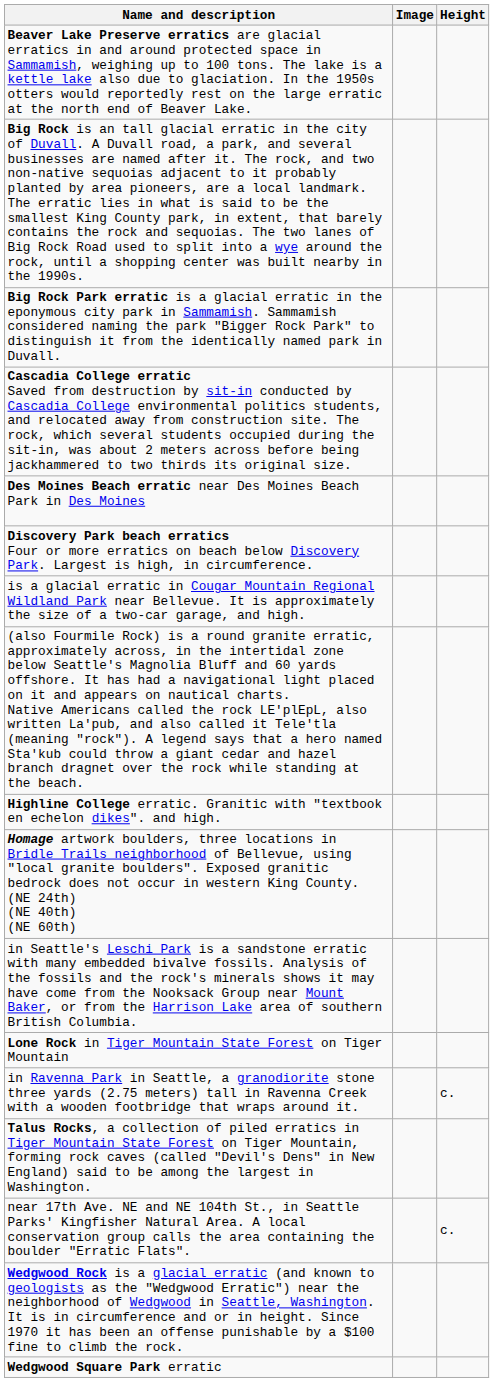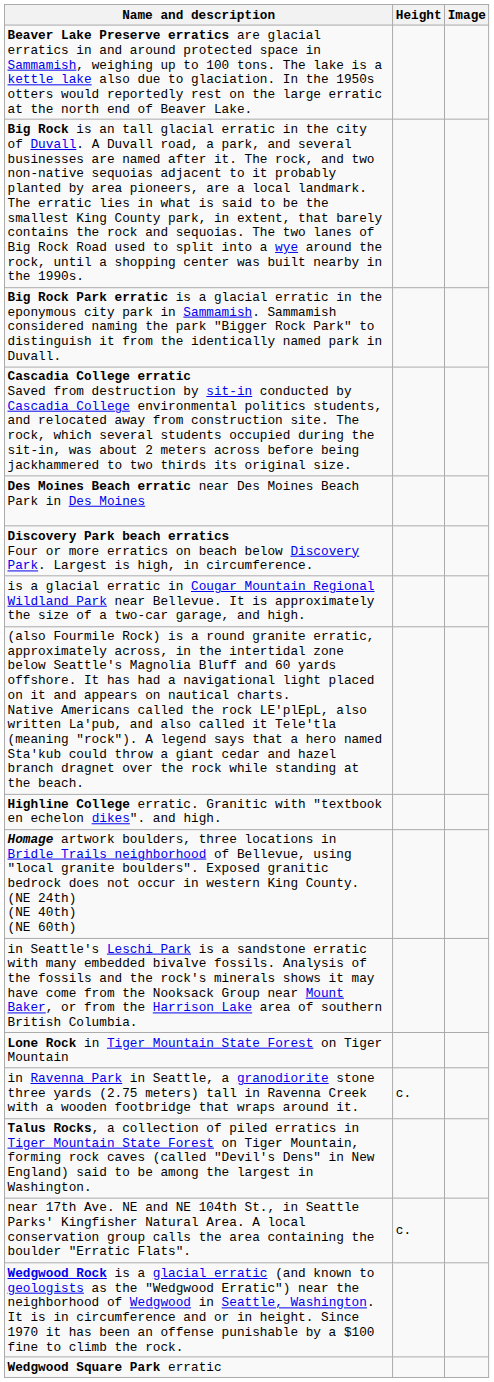columns swapped: (463, 15) <-> (415, 15)
